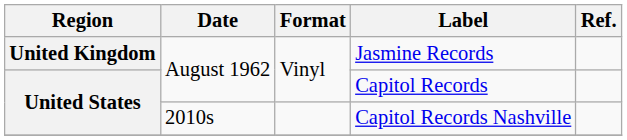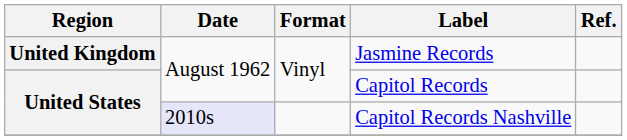(190, 118) no background -> (190, 118) lavender background
